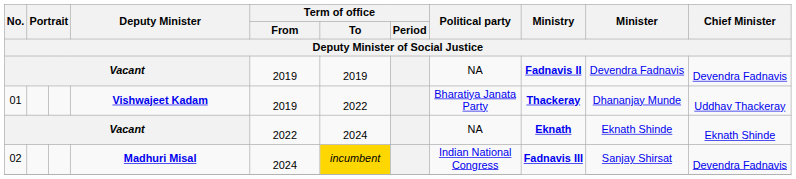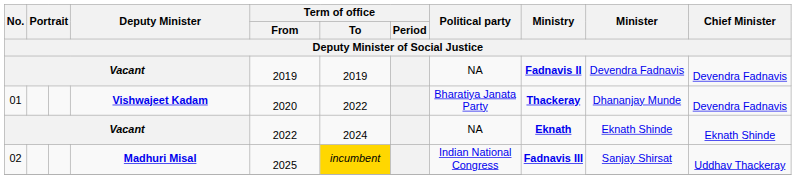(285, 106) 2019 -> (285, 106) 2020
(740, 106) Uddhav Thackeray -> (740, 106) Devendra Fadnavis
(285, 165) 2024 -> (285, 165) 2025
(740, 165) Devendra Fadnavis -> (740, 165) Uddhav Thackeray
